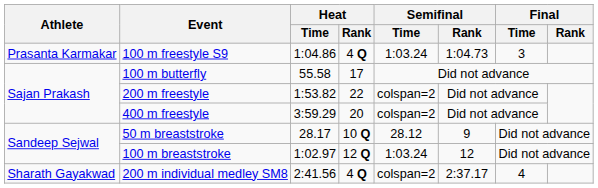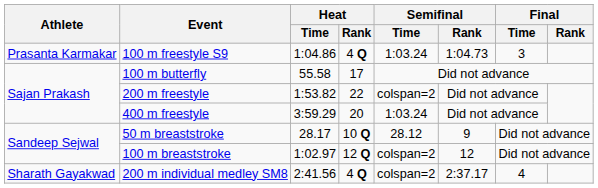(406, 114) colspan=2 -> (406, 114) 1:03.24
(406, 154) 1:03.24 -> (406, 154) colspan=2
